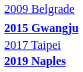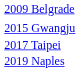(41, 28) bold -> (40, 28) normal
(35, 61) bold -> (34, 61) normal
